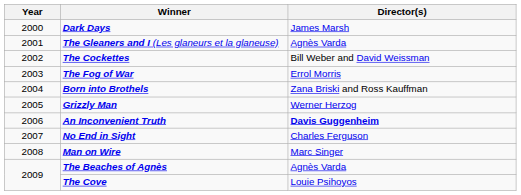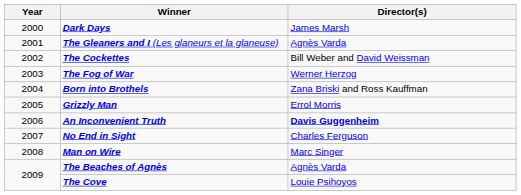(316, 74) Errol Morris -> (323, 74) Werner Herzog
(323, 105) Werner Herzog -> (316, 105) Errol Morris
